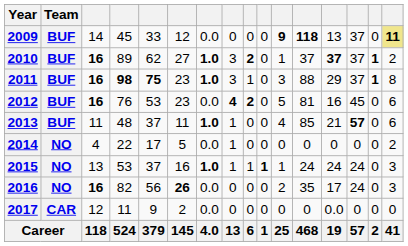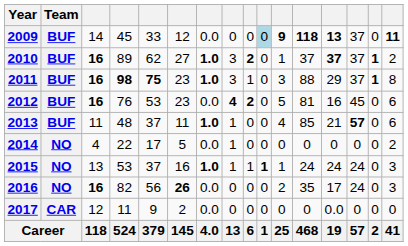(264, 36) no background -> (264, 36) lightblue background
(334, 36) normal -> (334, 36) bold
(393, 36) khaki background -> (393, 36) no background
